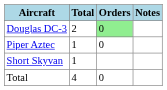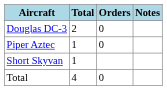(101, 28) lightgreen background -> (101, 28) no background
